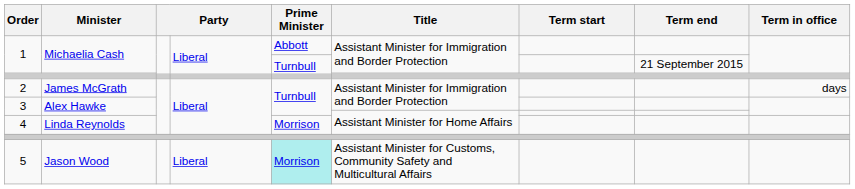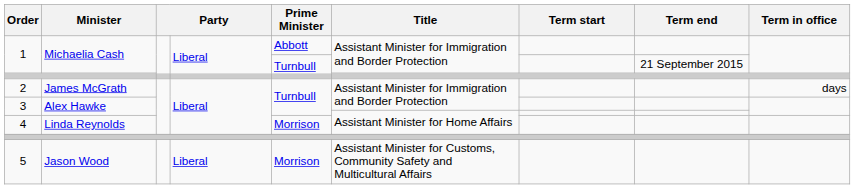(297, 161) paleturquoise background -> (297, 161) no background
